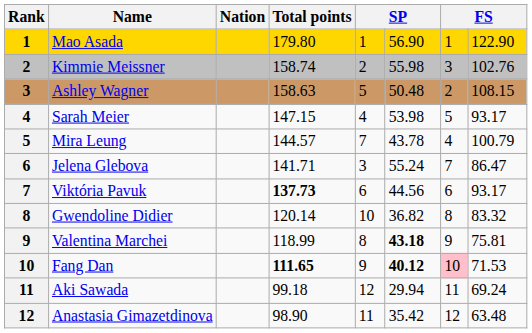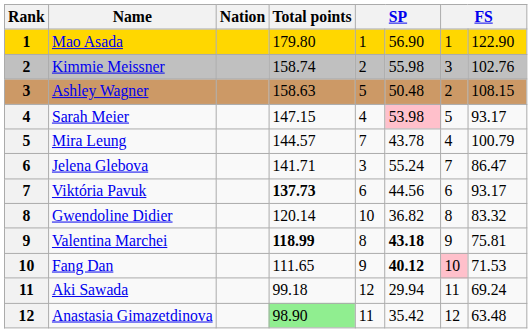(406, 116) no background -> (406, 116) pink background
(294, 240) normal -> (294, 240) bold
(293, 265) bold -> (293, 265) normal
(290, 315) no background -> (290, 315) lightgreen background
